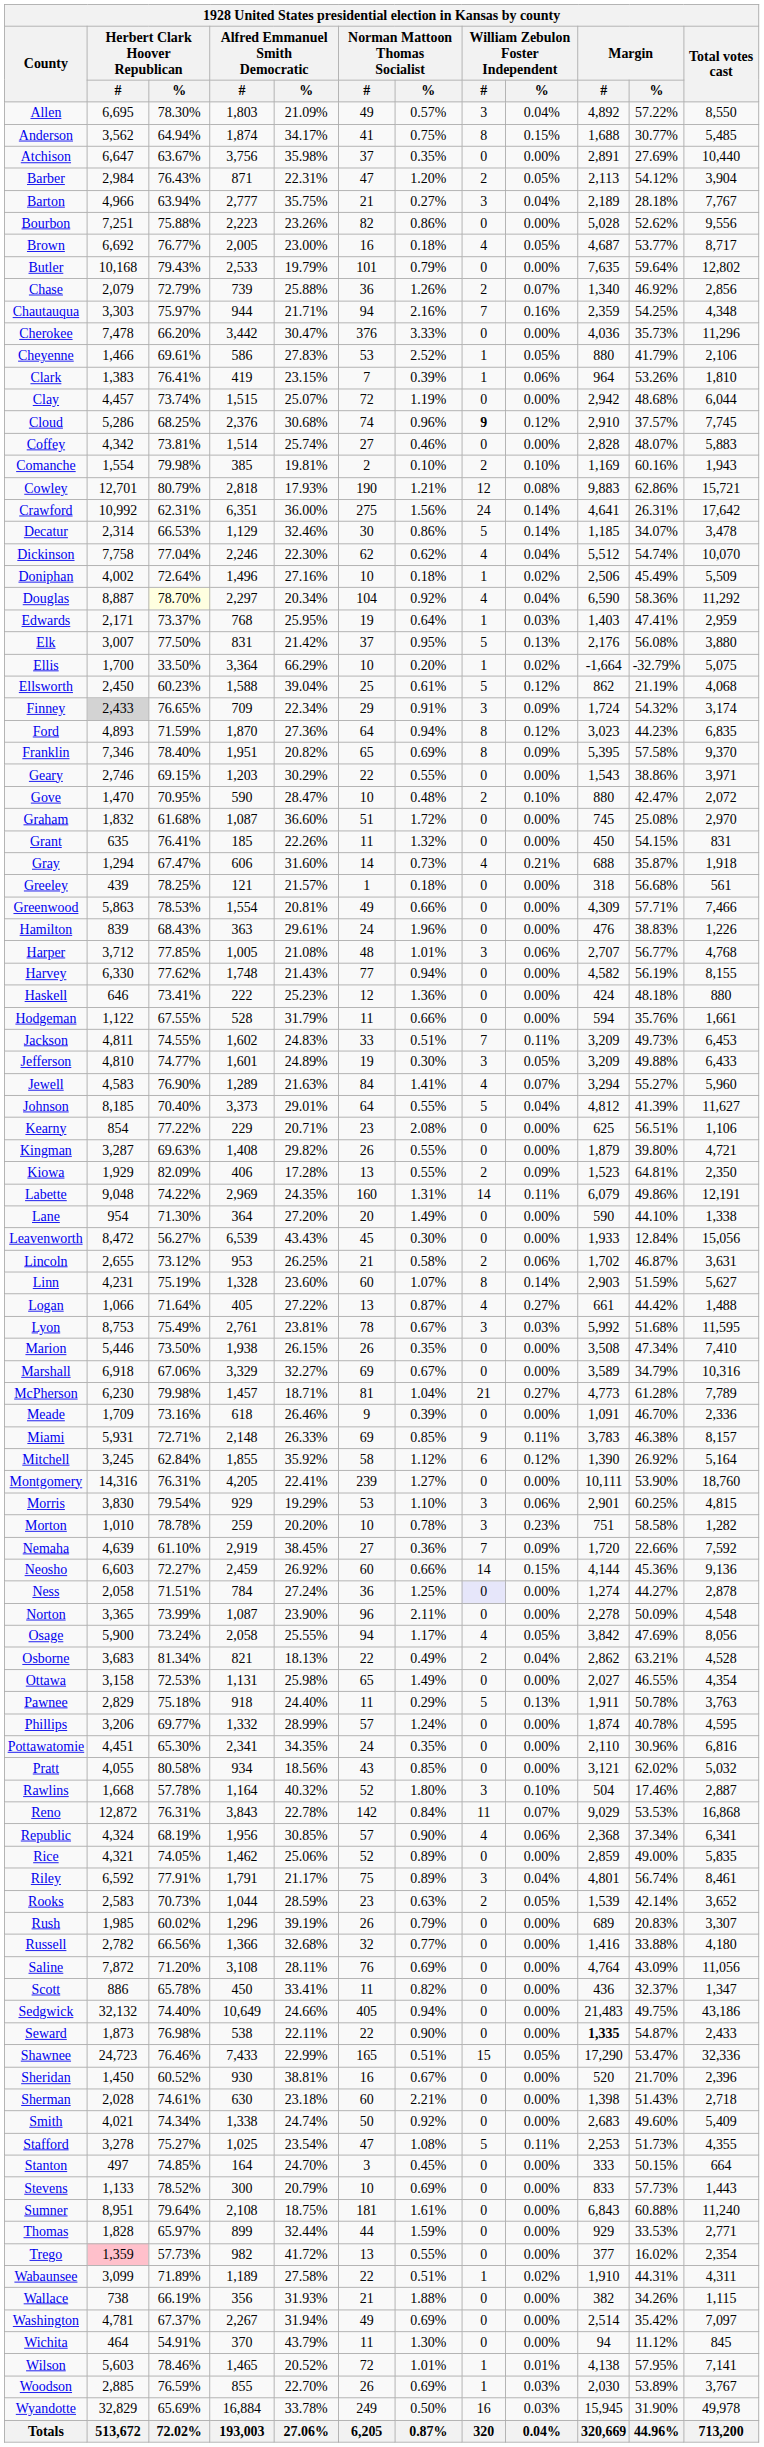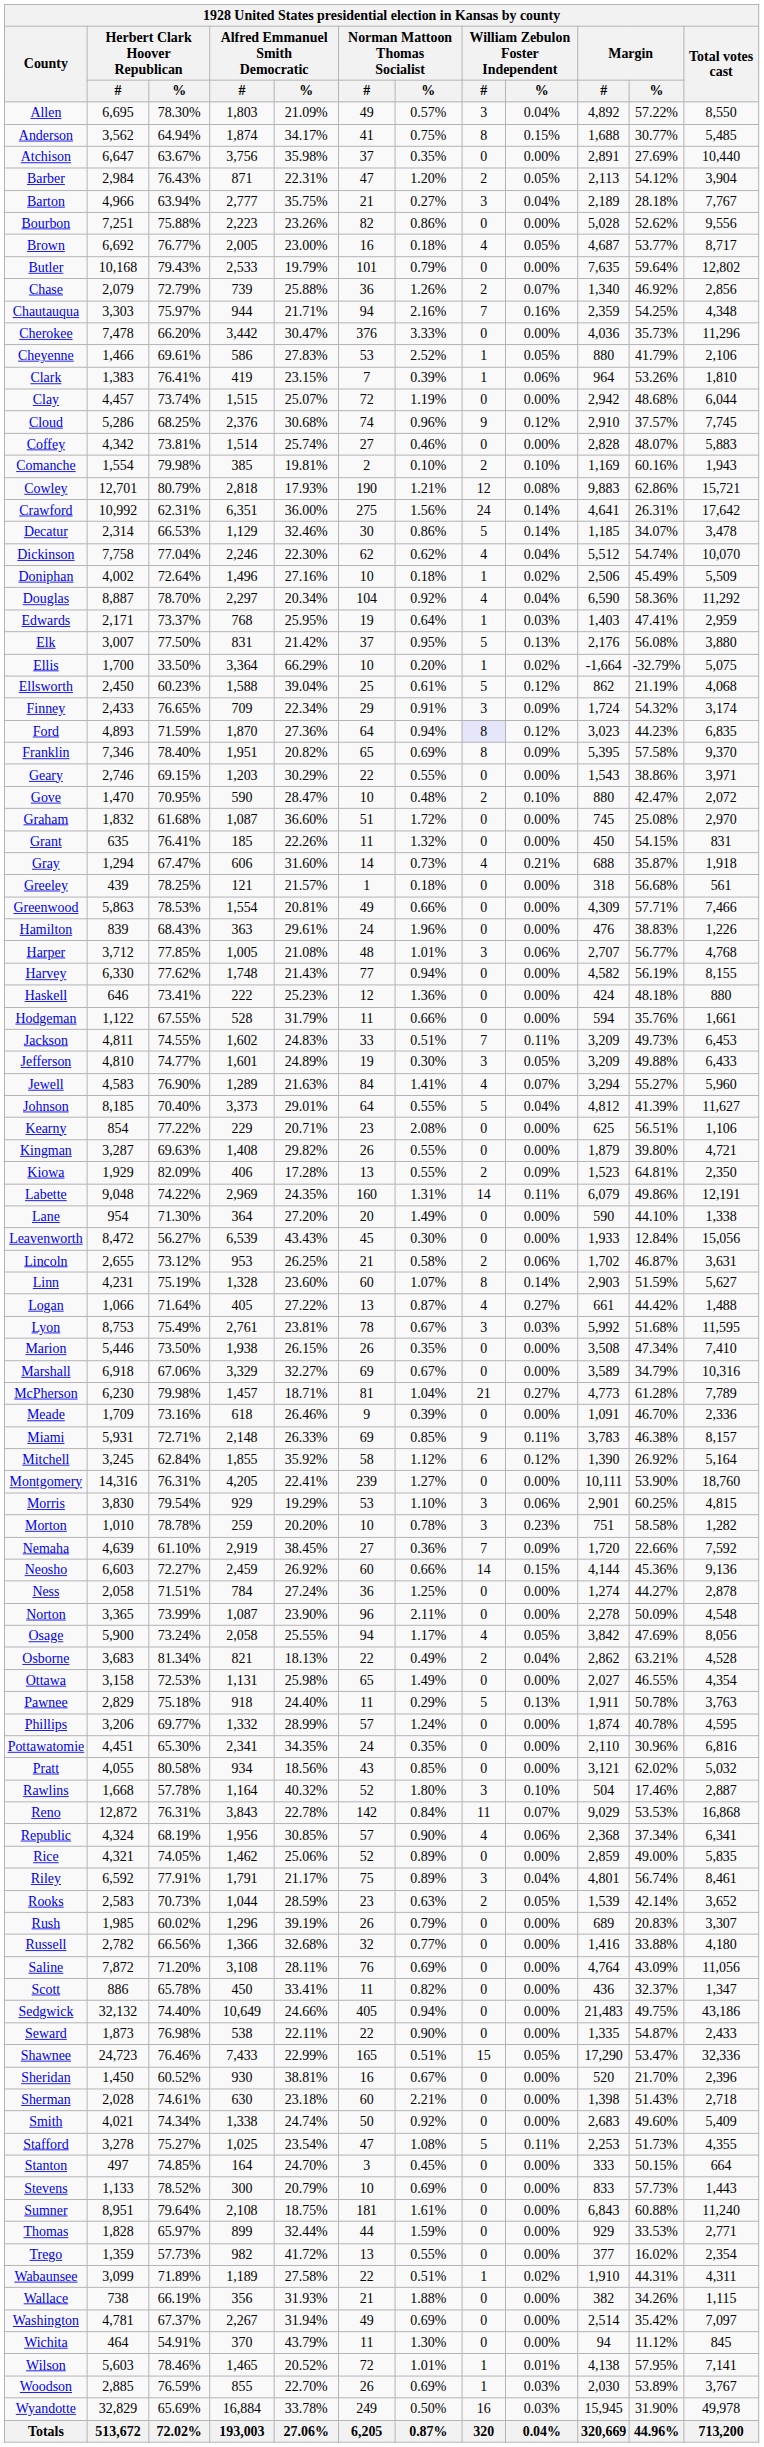(484, 422) bold -> (484, 422) normal
(179, 598) lightyellow background -> (179, 598) no background
(118, 709) lightgrey background -> (118, 709) no background
(484, 731) no background -> (484, 731) lavender background
(484, 1592) lavender background -> (484, 1592) no background
(604, 2033) bold -> (604, 2033) normal
(118, 2254) pink background -> (118, 2254) no background
